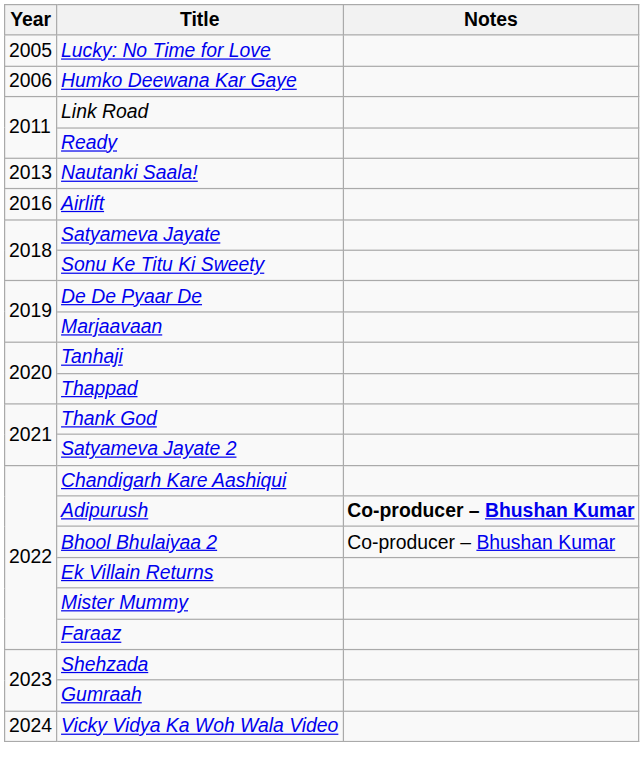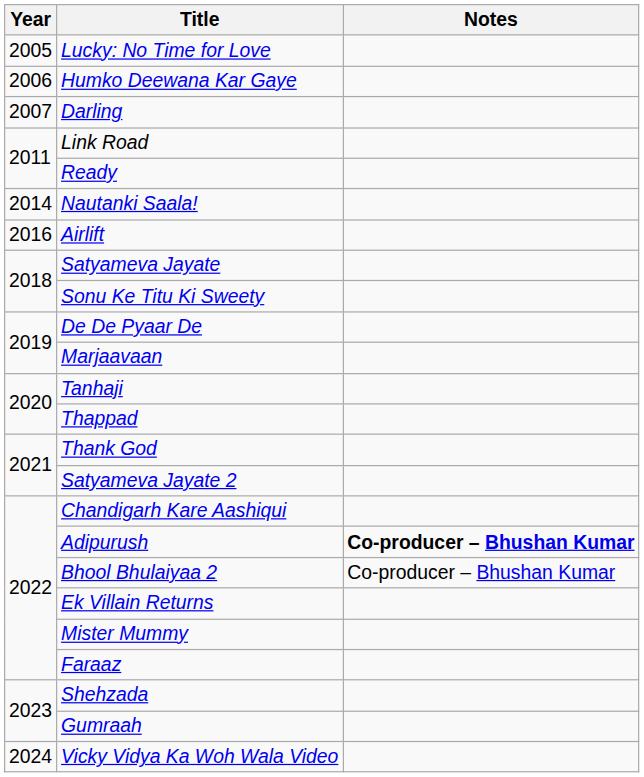+ row: (92, 111)
(31, 173) 2013 -> (31, 204) 2014
